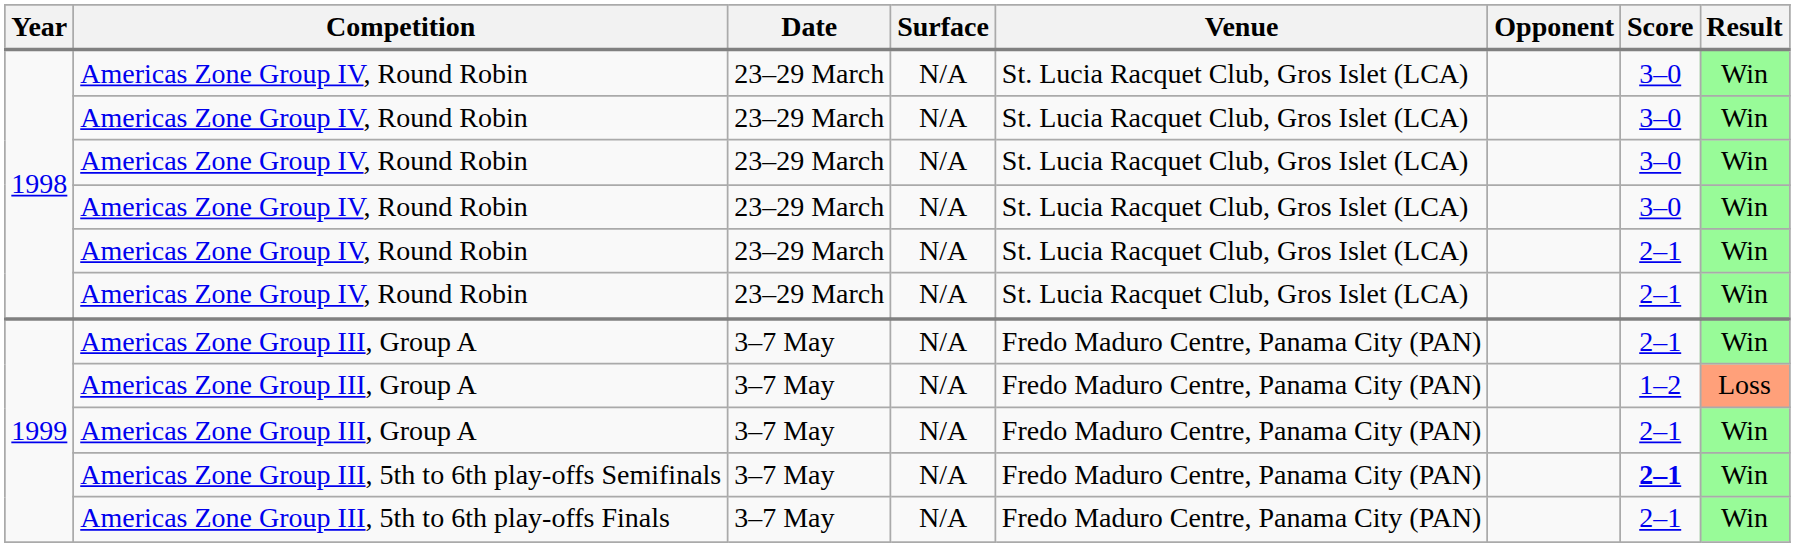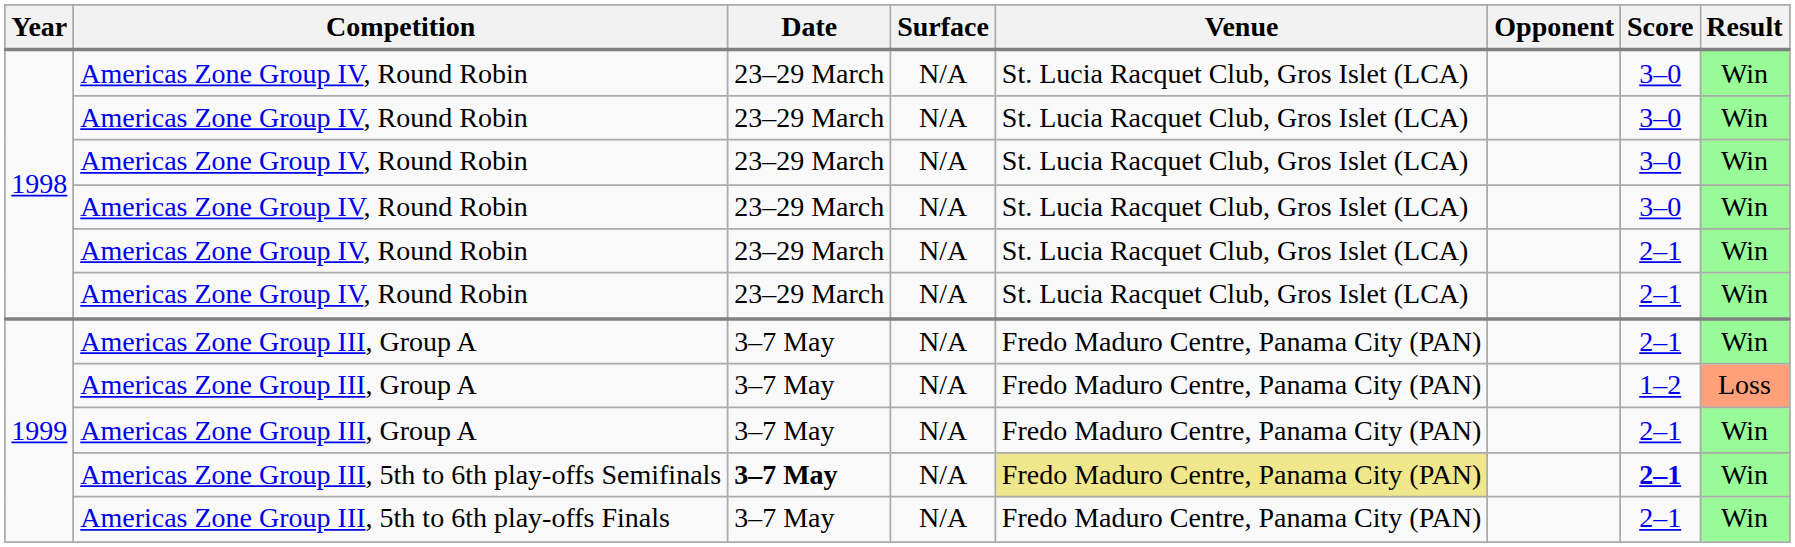(784, 474) normal -> (786, 474) bold
(1242, 474) no background -> (1242, 474) khaki background
